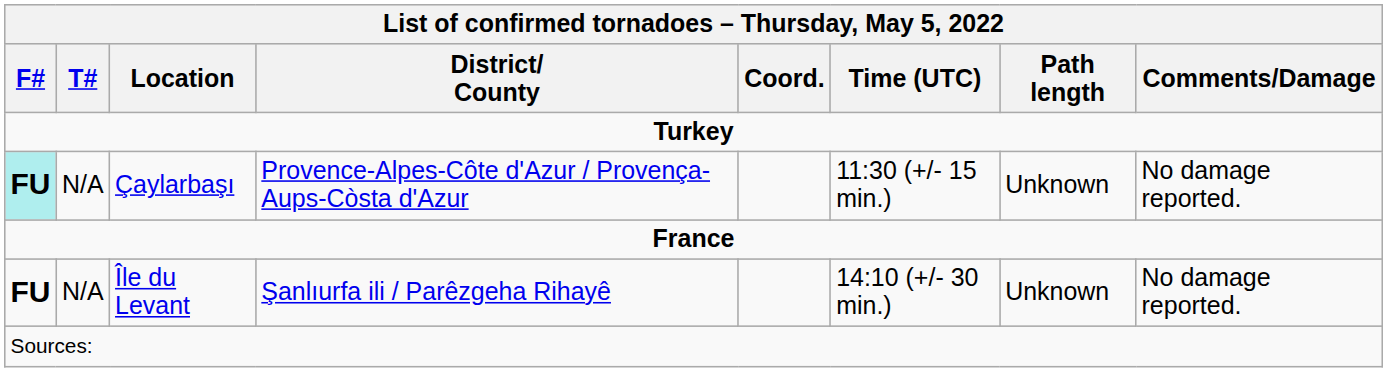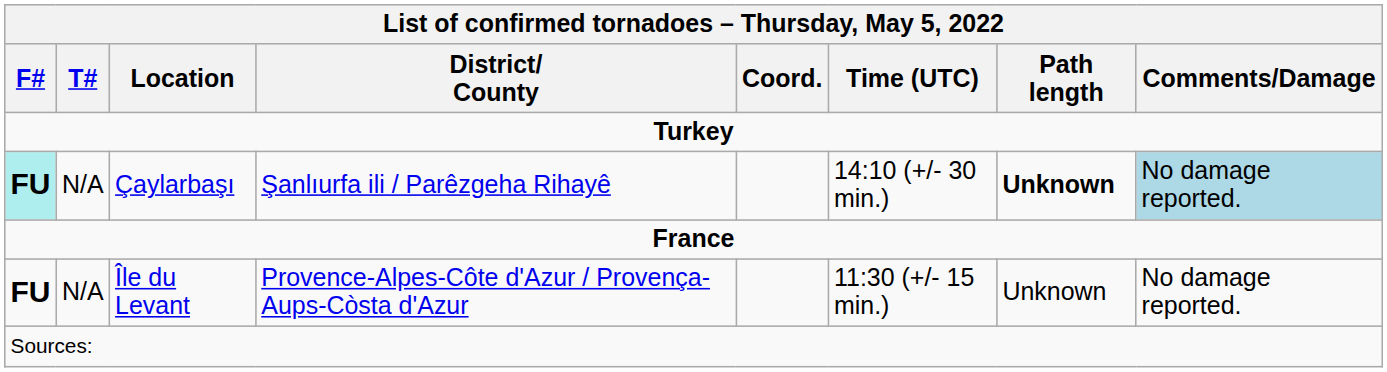(486, 185) Provence-Alpes-Côte d'Azur / Provença-Aups-Còsta d'Azur -> (436, 185) Şanlıurfa ili / Parêzgeha Rihayê
(906, 185) 11:30 (+/- 15 min.) -> (905, 185) 14:10 (+/- 30 min.)
(1057, 185) normal -> (1059, 185) bold
(1206, 185) no background -> (1206, 185) lightblue background
(436, 292) Şanlıurfa ili / Parêzgeha Rihayê -> (486, 292) Provence-Alpes-Côte d'Azur / Provença-Aups-Còsta d'Azur
(907, 292) 14:10 (+/- 30 min.) -> (904, 292) 11:30 (+/- 15 min.)
